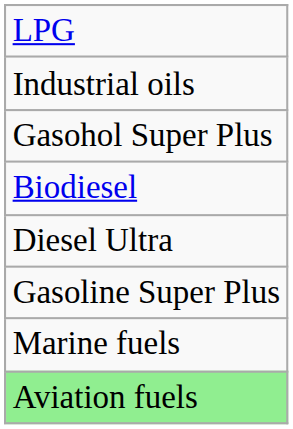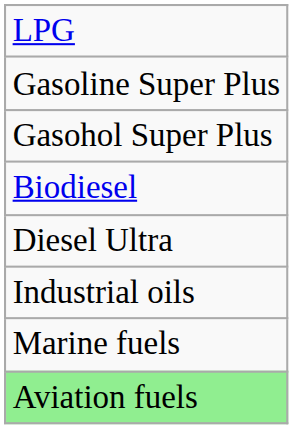(104, 82) Industrial oils -> (146, 82) Gasoline Super Plus
(146, 291) Gasoline Super Plus -> (104, 291) Industrial oils
